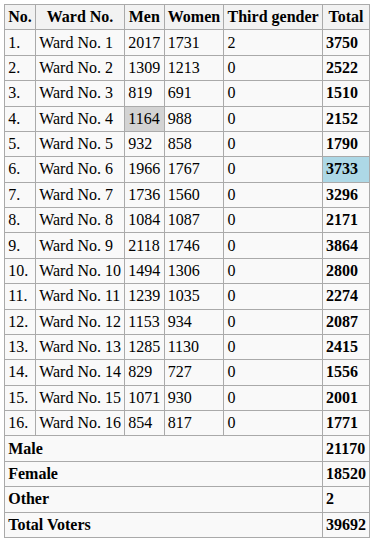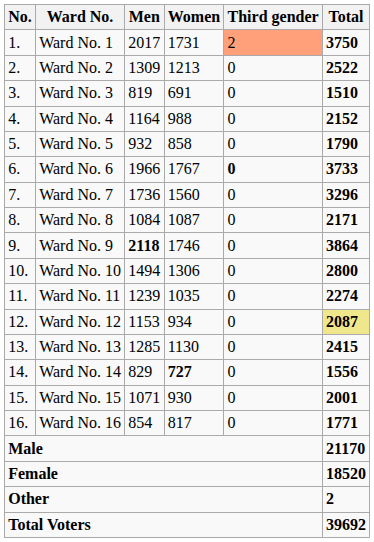(232, 42) no background -> (232, 42) lightsalmon background
(144, 118) lightgrey background -> (144, 118) no background
(232, 169) normal -> (232, 169) bold
(342, 169) lightblue background -> (342, 169) no background
(144, 245) normal -> (144, 245) bold
(342, 321) no background -> (342, 321) khaki background
(180, 372) normal -> (180, 372) bold
